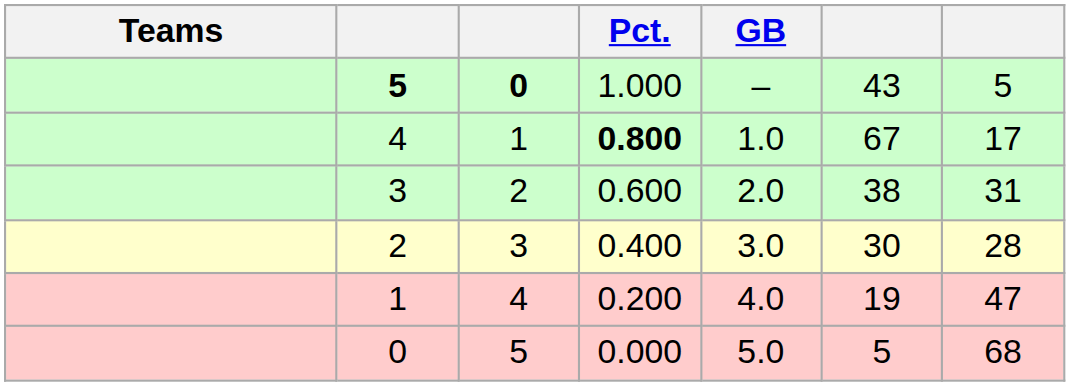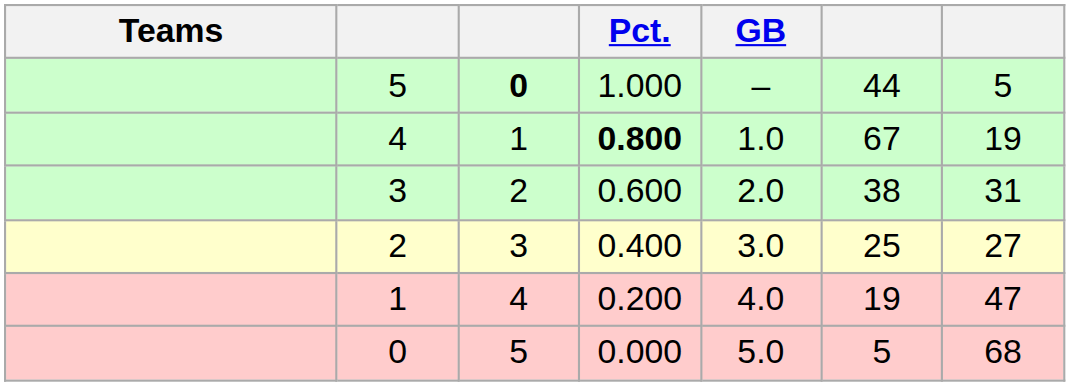(398, 84) bold -> (398, 84) normal
(882, 84) 43 -> (882, 84) 44
(1003, 138) 17 -> (1003, 138) 19
(882, 245) 30 -> (882, 245) 25
(1003, 245) 28 -> (1003, 245) 27
